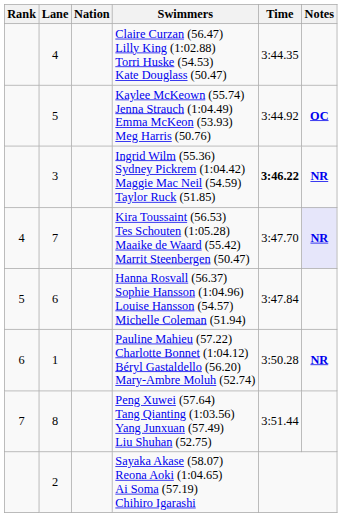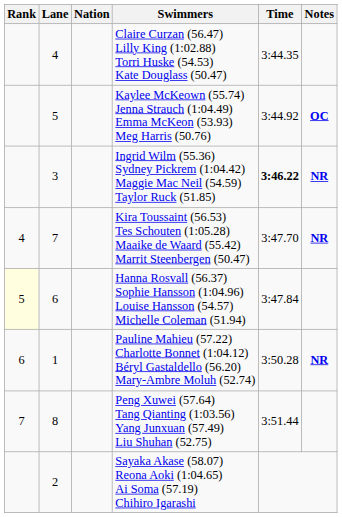(319, 237) lavender background -> (319, 237) no background
(22, 299) no background -> (22, 299) lightyellow background
